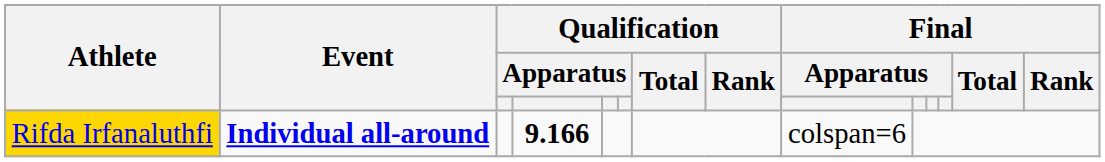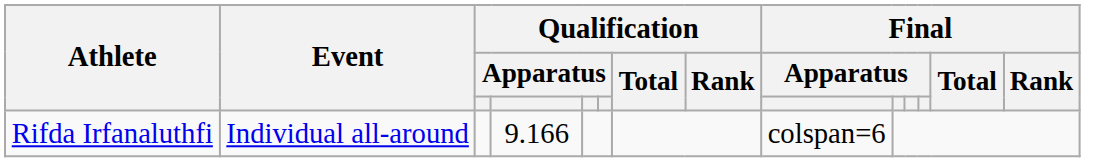(112, 133) gold background -> (112, 133) no background
(358, 133) bold -> (348, 133) normal
(557, 133) bold -> (537, 133) normal
